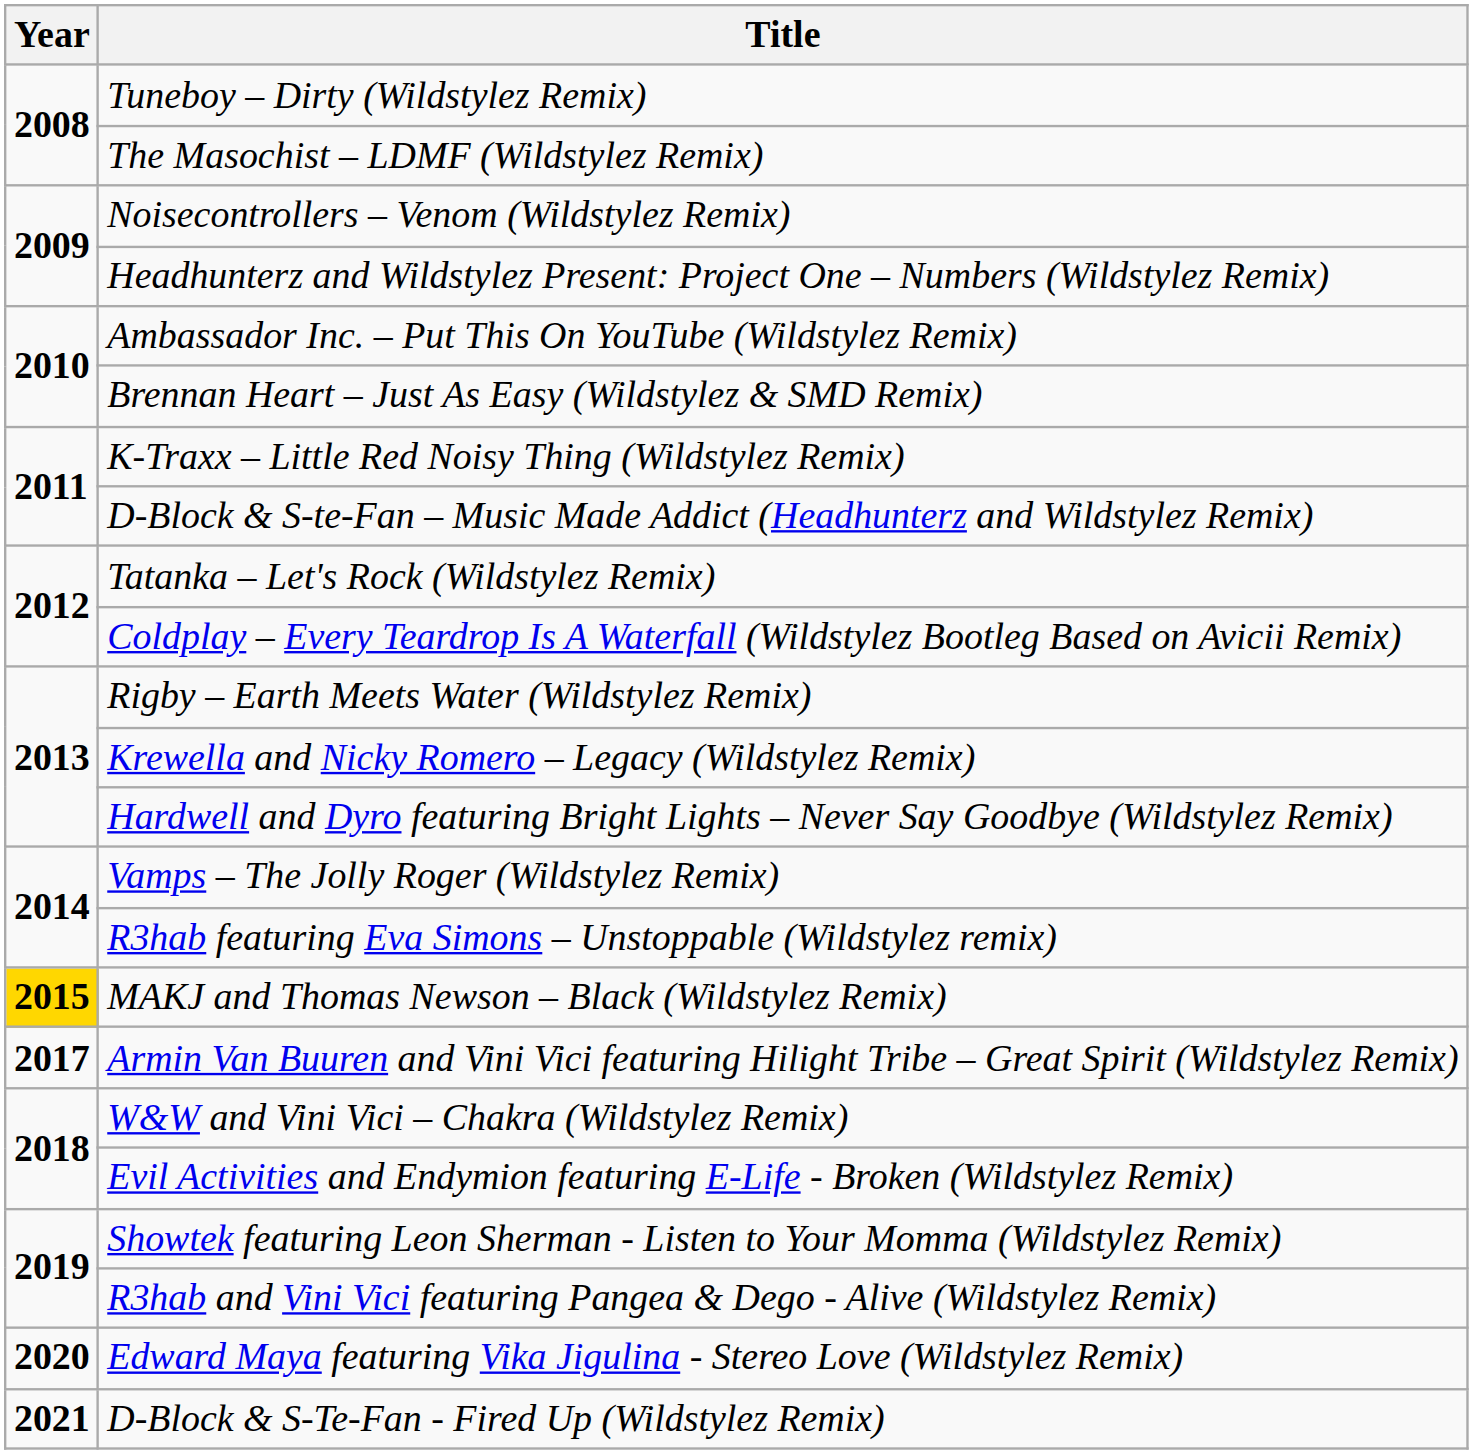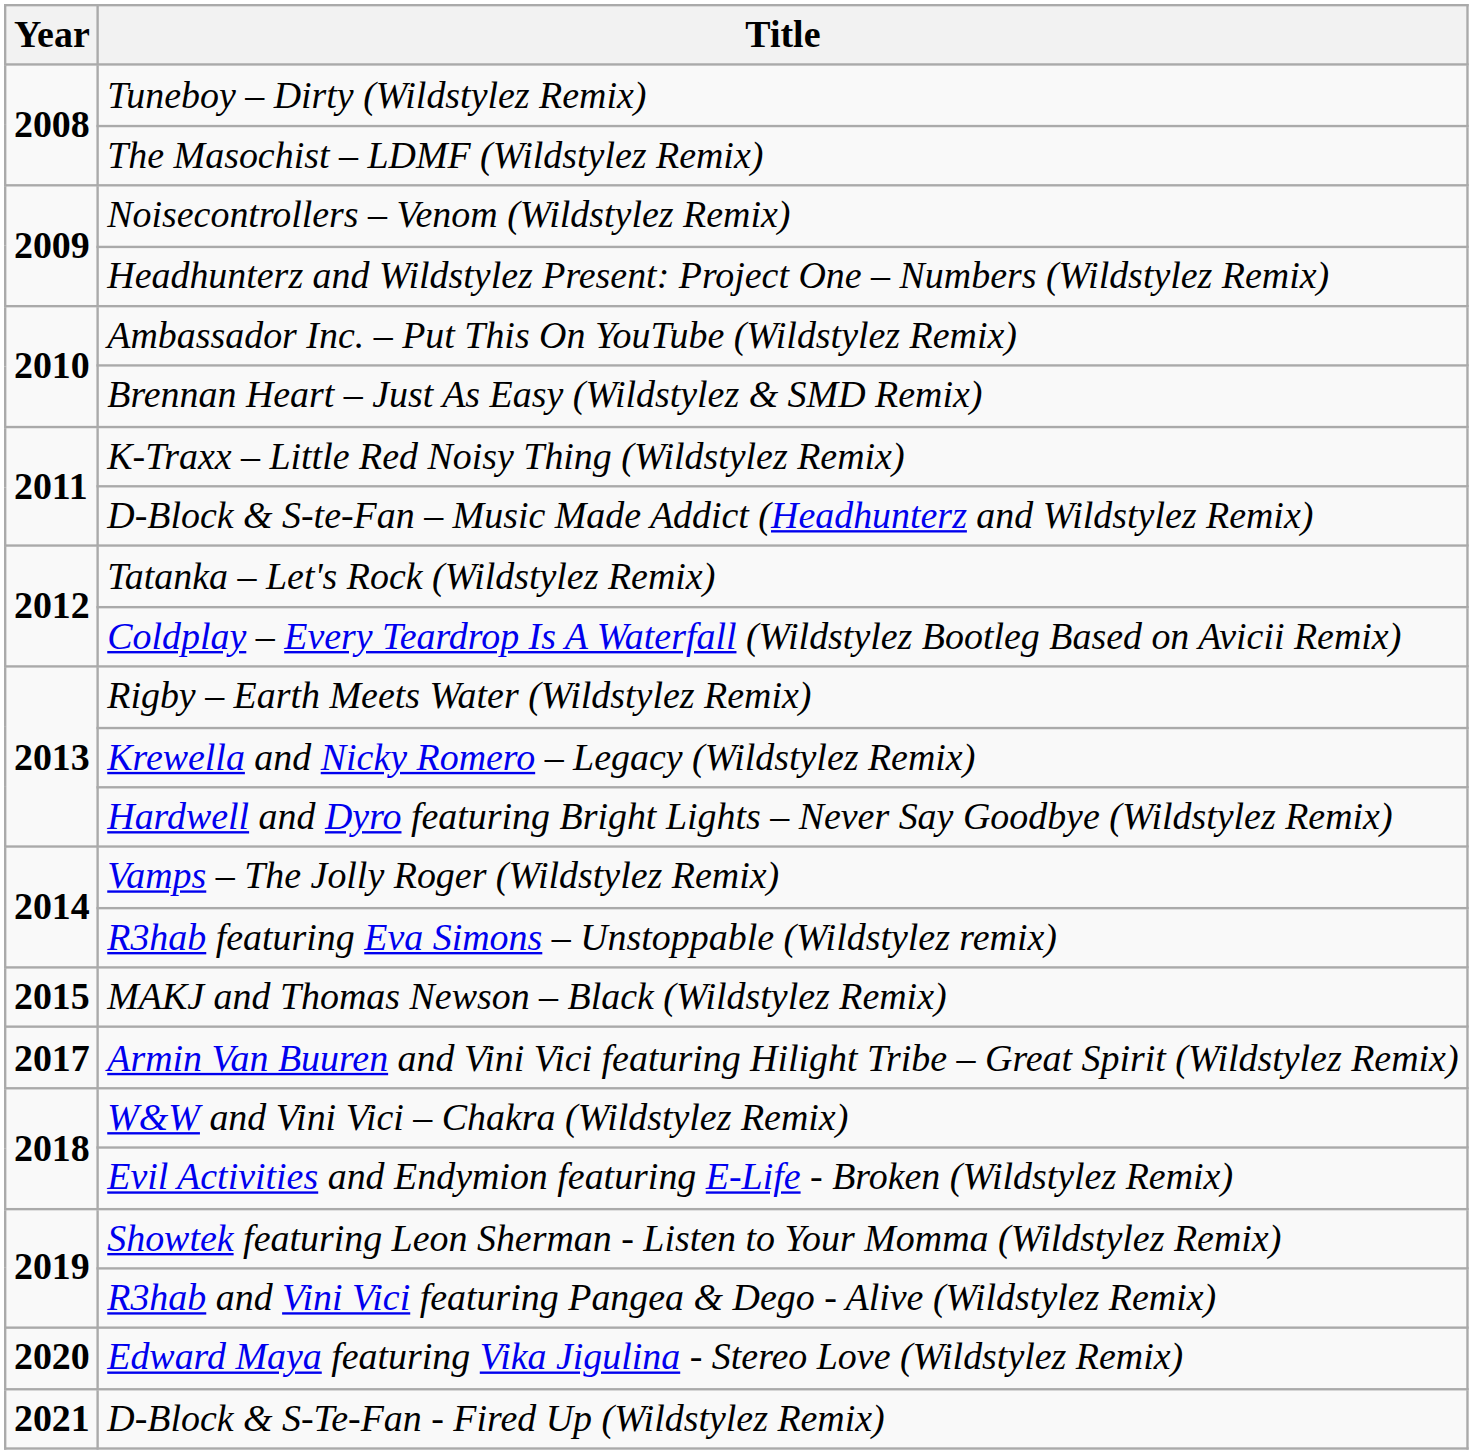(52, 996) gold background -> (52, 996) no background
